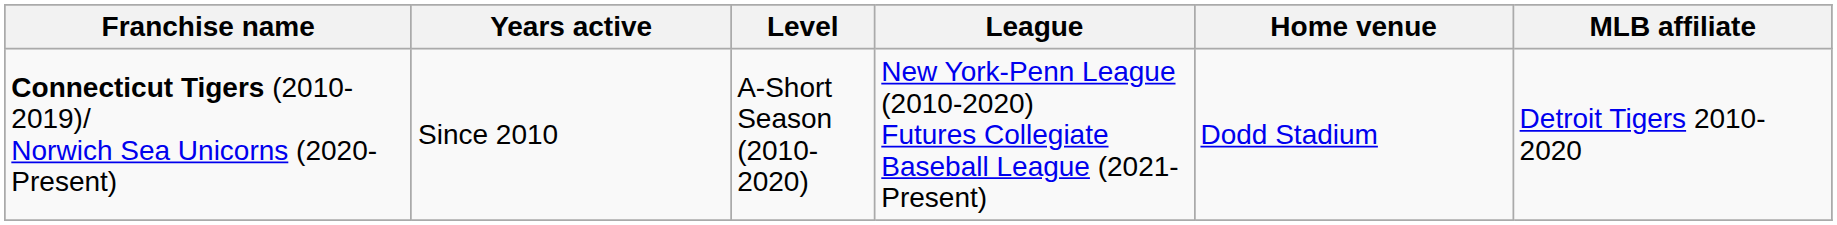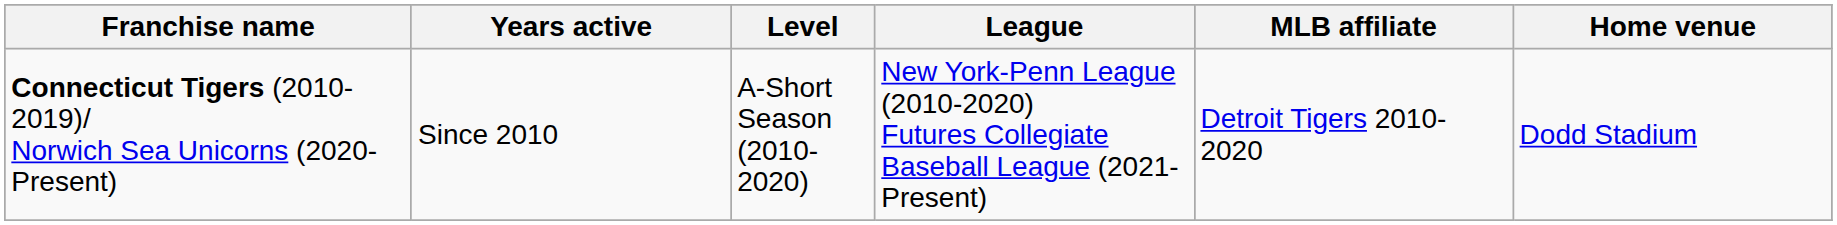columns swapped: (1673, 26) <-> (1354, 26)
